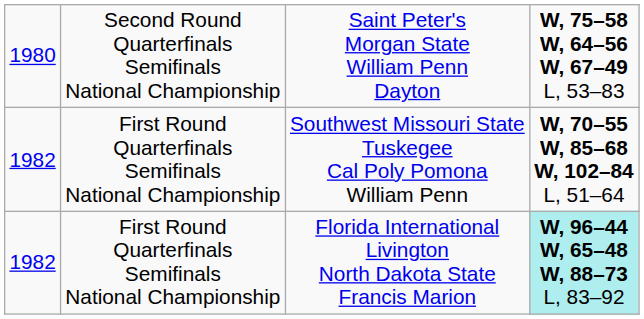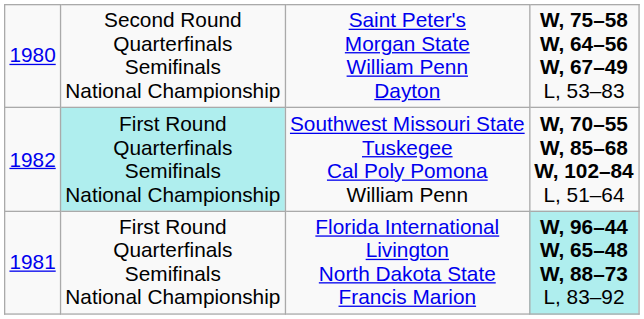(173, 159) no background -> (173, 159) paleturquoise background
(33, 262) 1982 -> (33, 262) 1981
